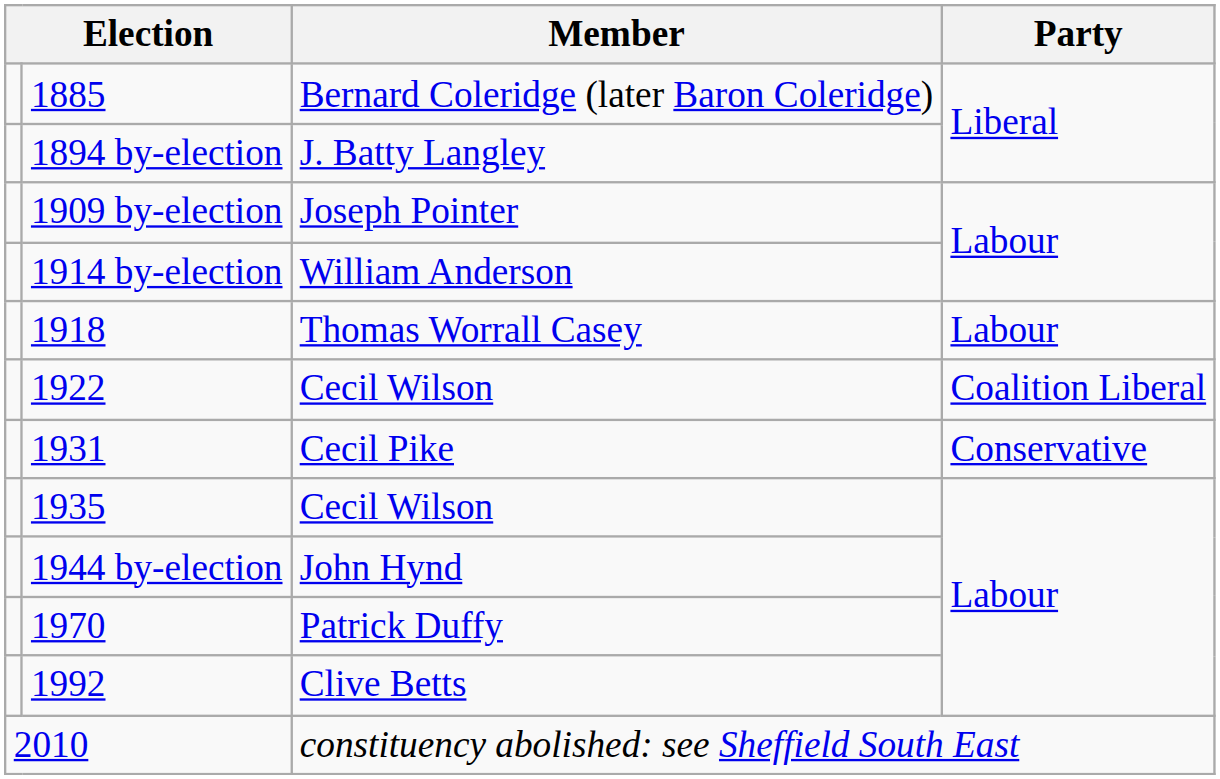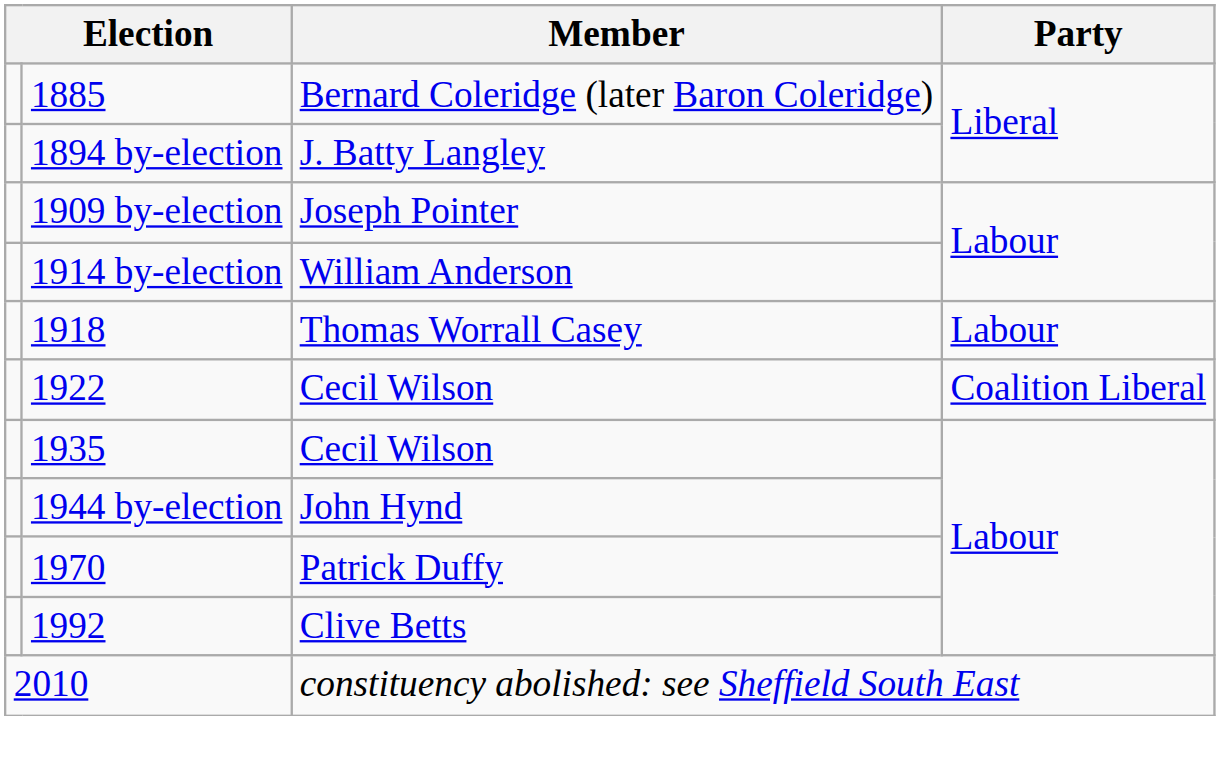- row: (68, 447)
